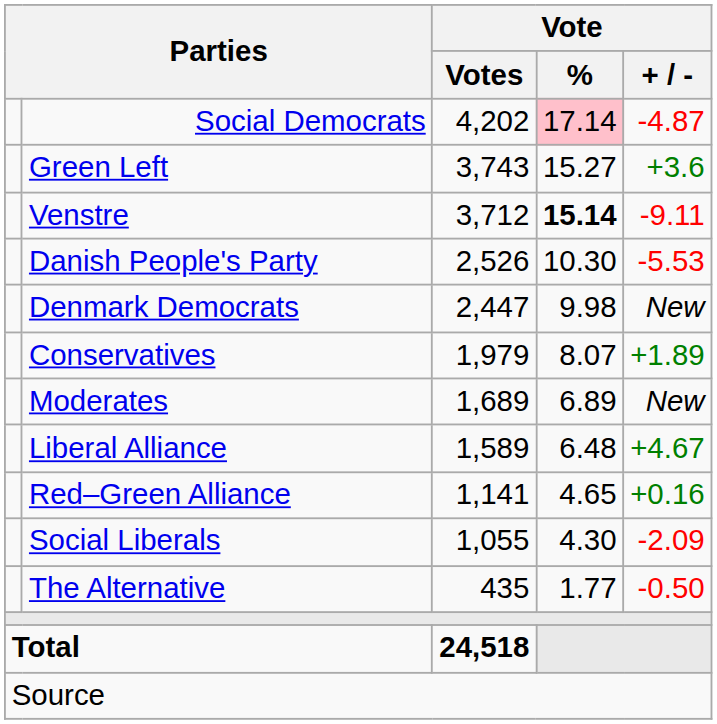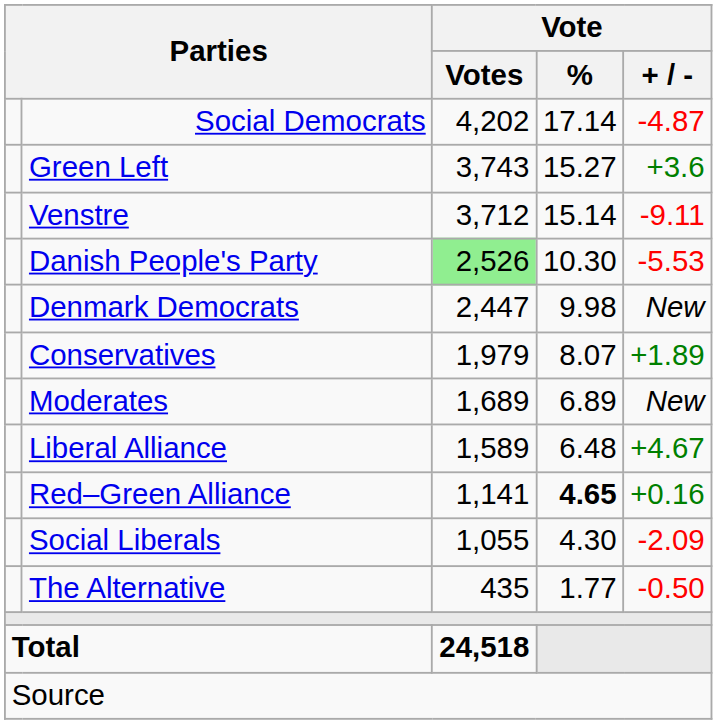(580, 121) pink background -> (580, 121) no background
(580, 214) bold -> (580, 214) normal
(492, 261) no background -> (492, 261) lightgreen background
(588, 494) normal -> (588, 494) bold
